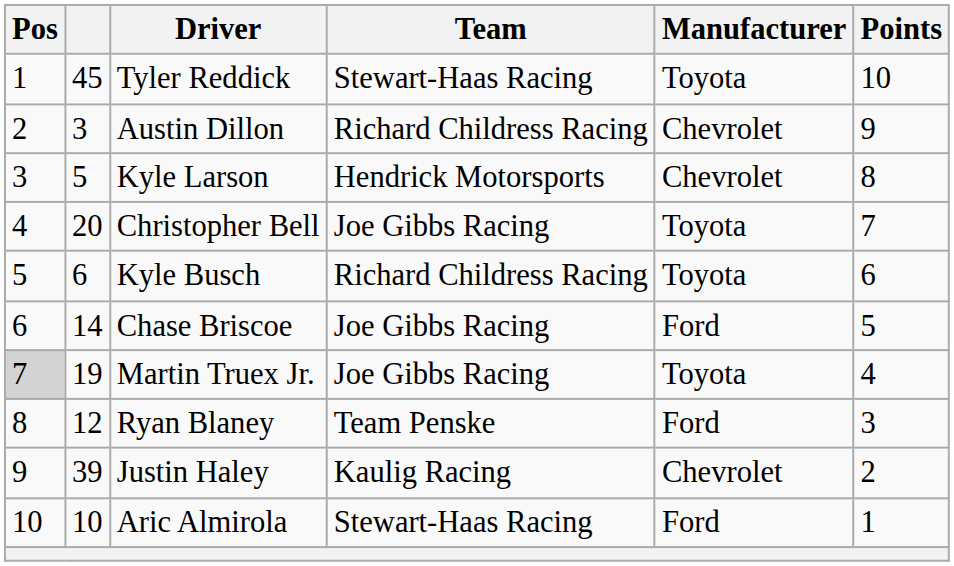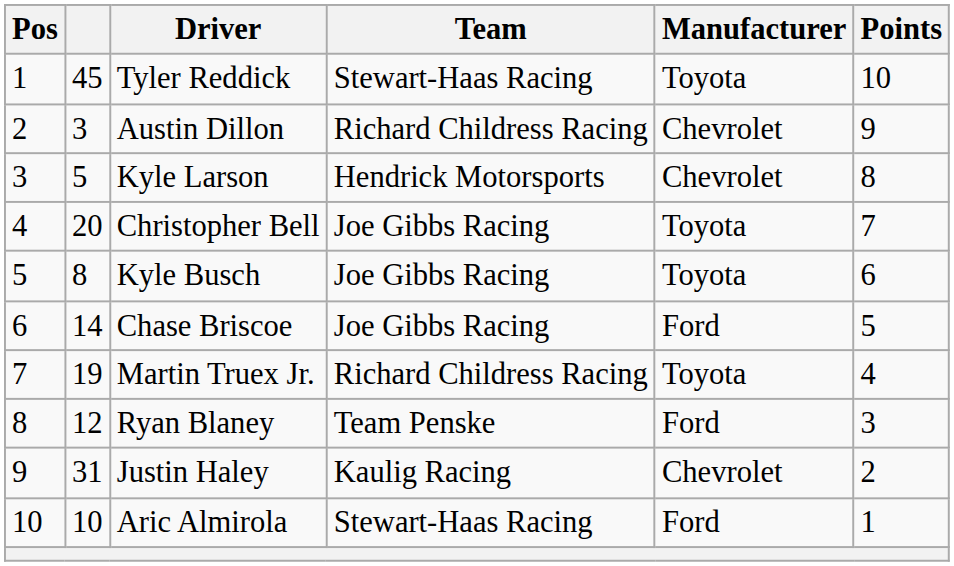(80, 274) 6 -> (80, 274) 8
(491, 274) Richard Childress Racing -> (442, 274) Joe Gibbs Racing
(20, 373) lightgrey background -> (20, 373) no background
(442, 373) Joe Gibbs Racing -> (491, 373) Richard Childress Racing
(87, 471) 39 -> (87, 471) 31
